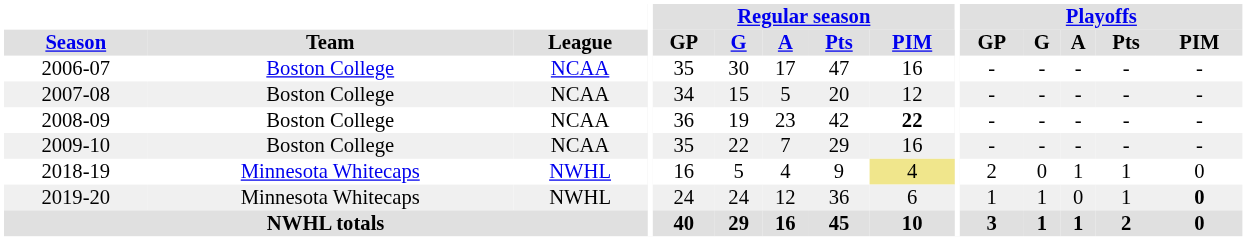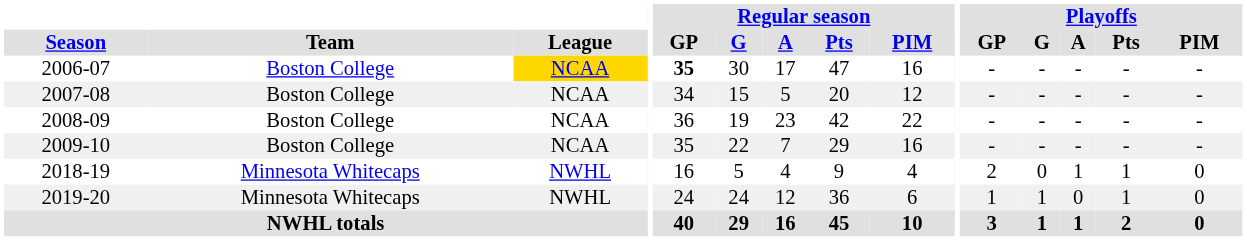(580, 68) no background -> (580, 68) gold background
(684, 68) normal -> (684, 68) bold
(912, 119) bold -> (912, 119) normal
(912, 171) khaki background -> (912, 171) no background
(1199, 197) bold -> (1199, 197) normal
